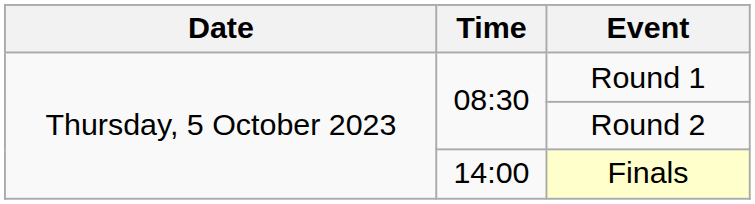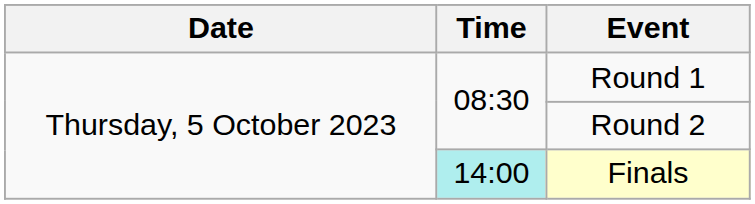(491, 173) no background -> (491, 173) paleturquoise background
